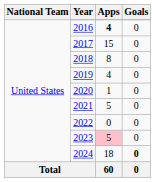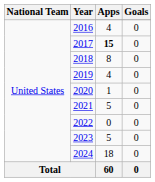(109, 28) bold -> (109, 28) normal
(109, 43) normal -> (109, 43) bold
(109, 138) pink background -> (109, 138) no background
(136, 153) bold -> (136, 153) normal
